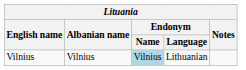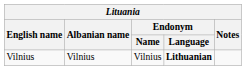(148, 57) lightblue background -> (148, 57) no background
(187, 57) normal -> (189, 57) bold
